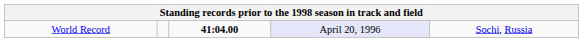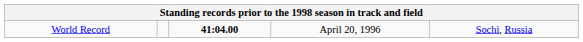(350, 29) lavender background -> (350, 29) no background
